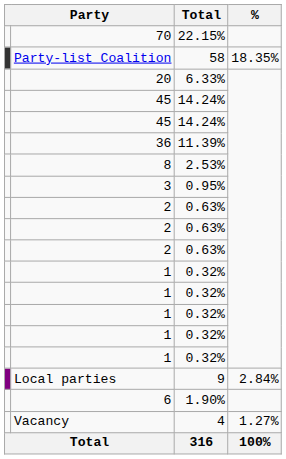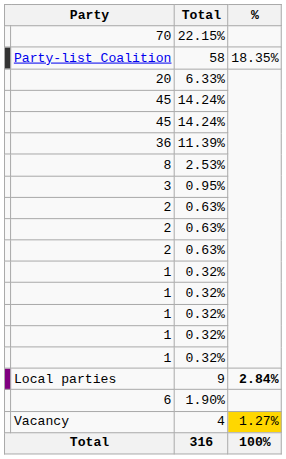(259, 379) normal -> (259, 379) bold
(259, 422) no background -> (259, 422) gold background
